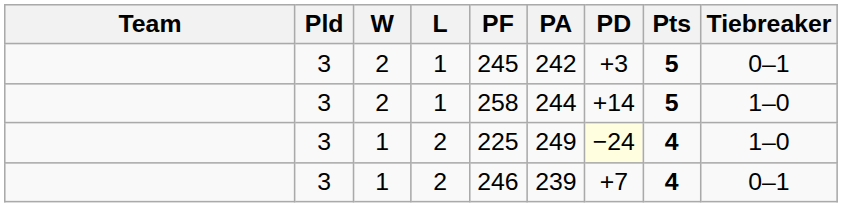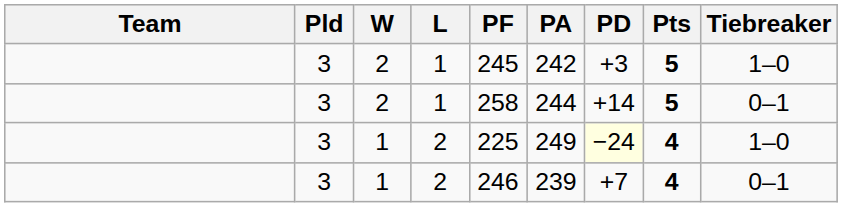(769, 63) 0–1 -> (769, 63) 1–0
(769, 102) 1–0 -> (769, 102) 0–1
